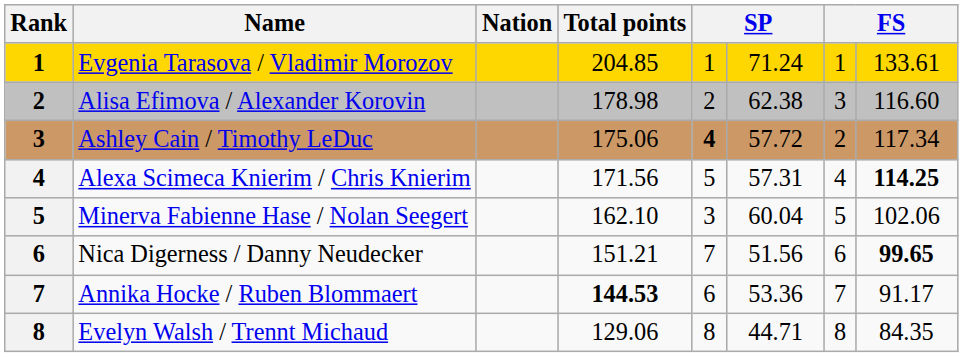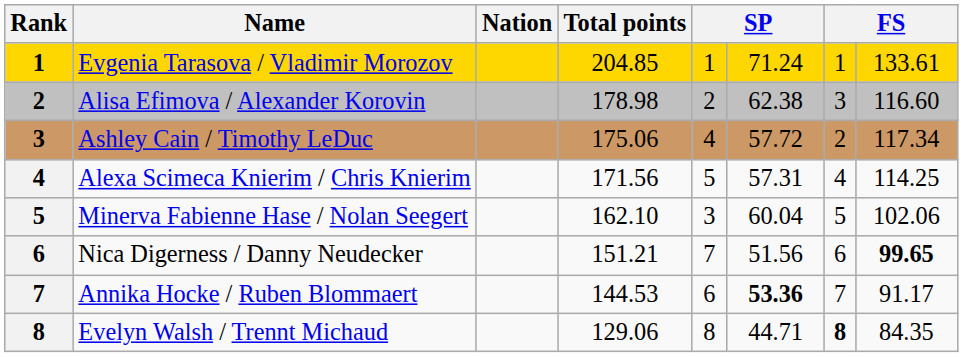(709, 139) bold -> (709, 139) normal
(906, 178) bold -> (906, 178) normal
(625, 293) bold -> (625, 293) normal
(776, 293) normal -> (776, 293) bold
(840, 332) normal -> (840, 332) bold
